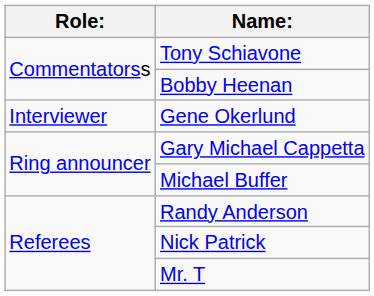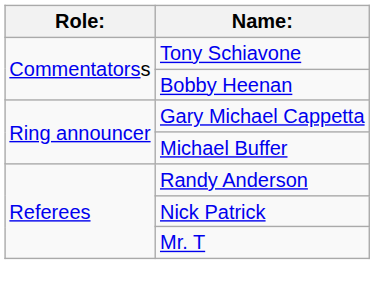- row: (228, 116)
